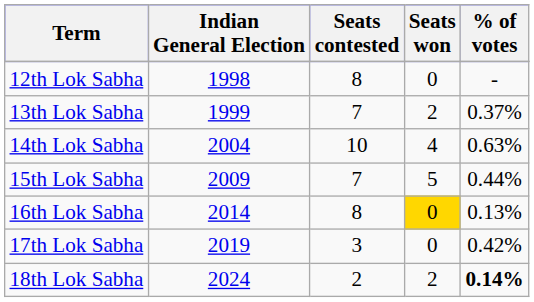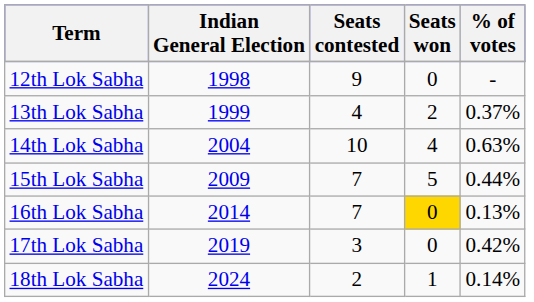(357, 78) 8 -> (357, 78) 9
(357, 111) 7 -> (357, 111) 4
(357, 212) 8 -> (357, 212) 7
(432, 279) 2 -> (432, 279) 1
(495, 279) bold -> (493, 279) normal
